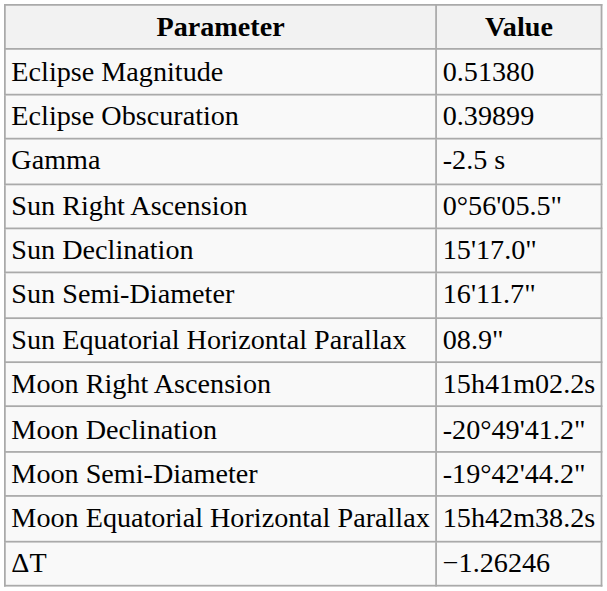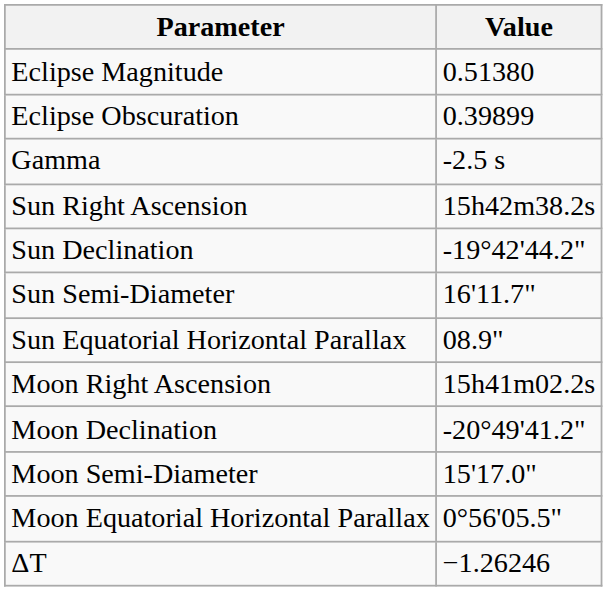(502, 205) 0°56'05.5" -> (519, 205) 15h42m38.2s
(490, 250) 15'17.0" -> (514, 250) -19°42'44.2"
(514, 473) -19°42'44.2" -> (490, 473) 15'17.0"
(519, 518) 15h42m38.2s -> (502, 518) 0°56'05.5"
